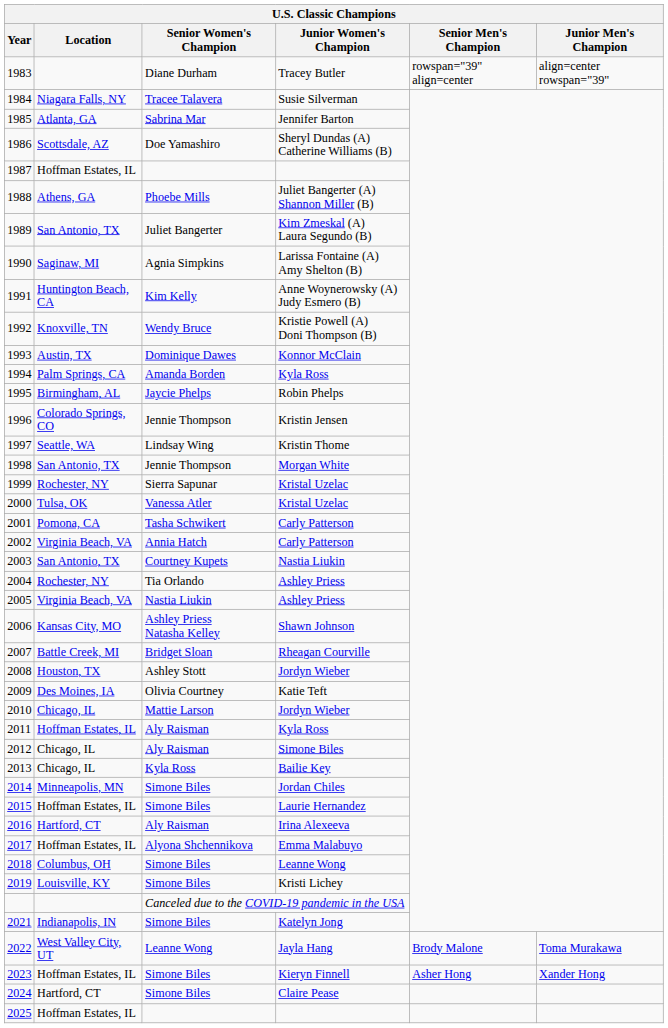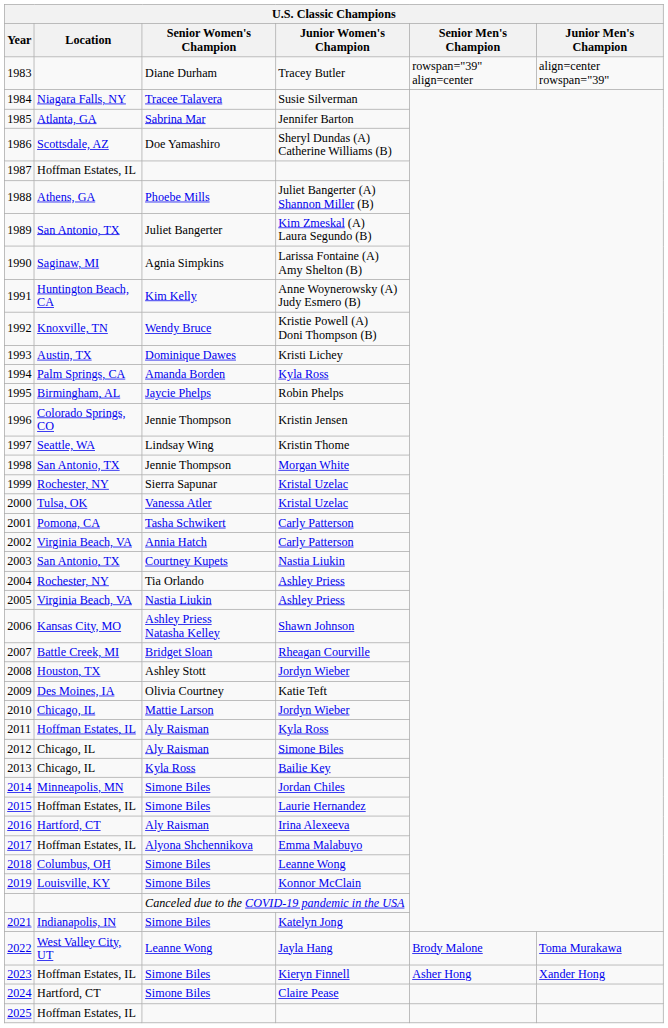(320, 355) Konnor McClain -> (311, 355) Kristi Lichey
(311, 883) Kristi Lichey -> (320, 883) Konnor McClain
